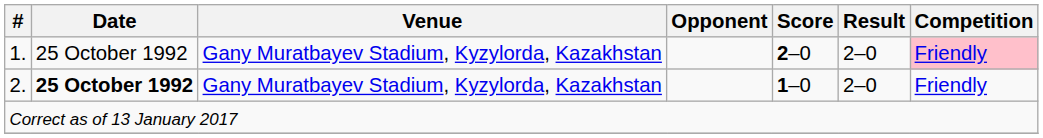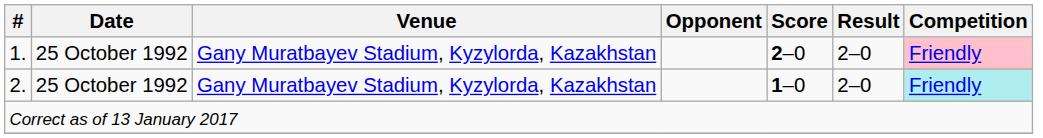(114, 85) bold -> (112, 85) normal
(951, 85) no background -> (945, 85) paleturquoise background
